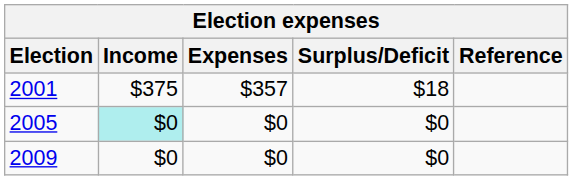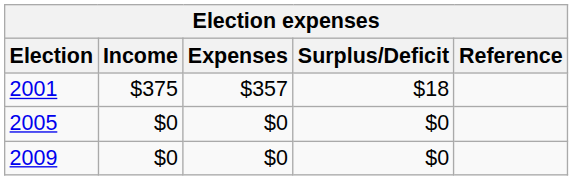(166, 123) paleturquoise background -> (166, 123) no background
